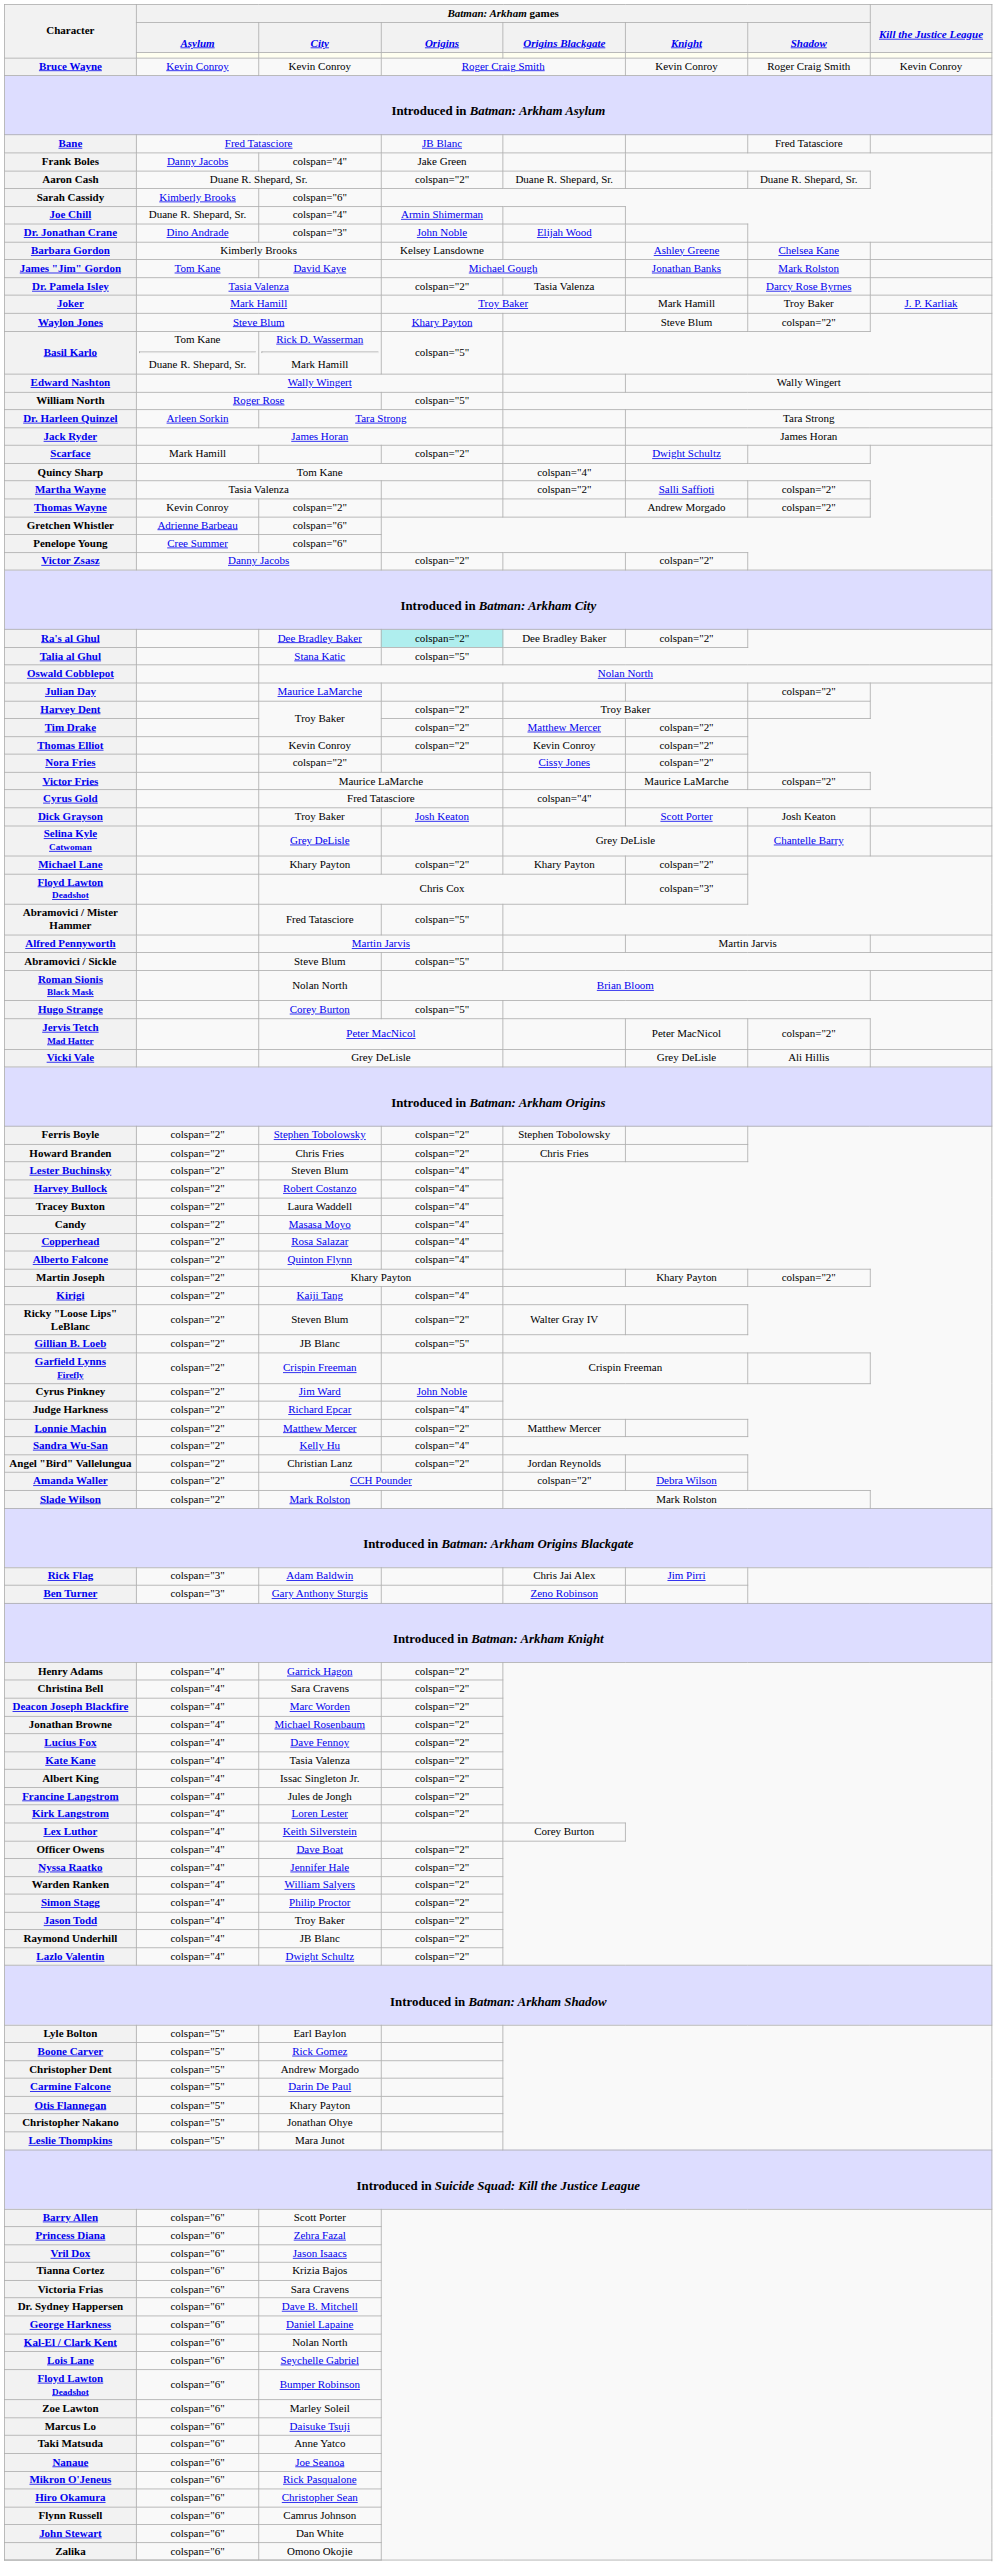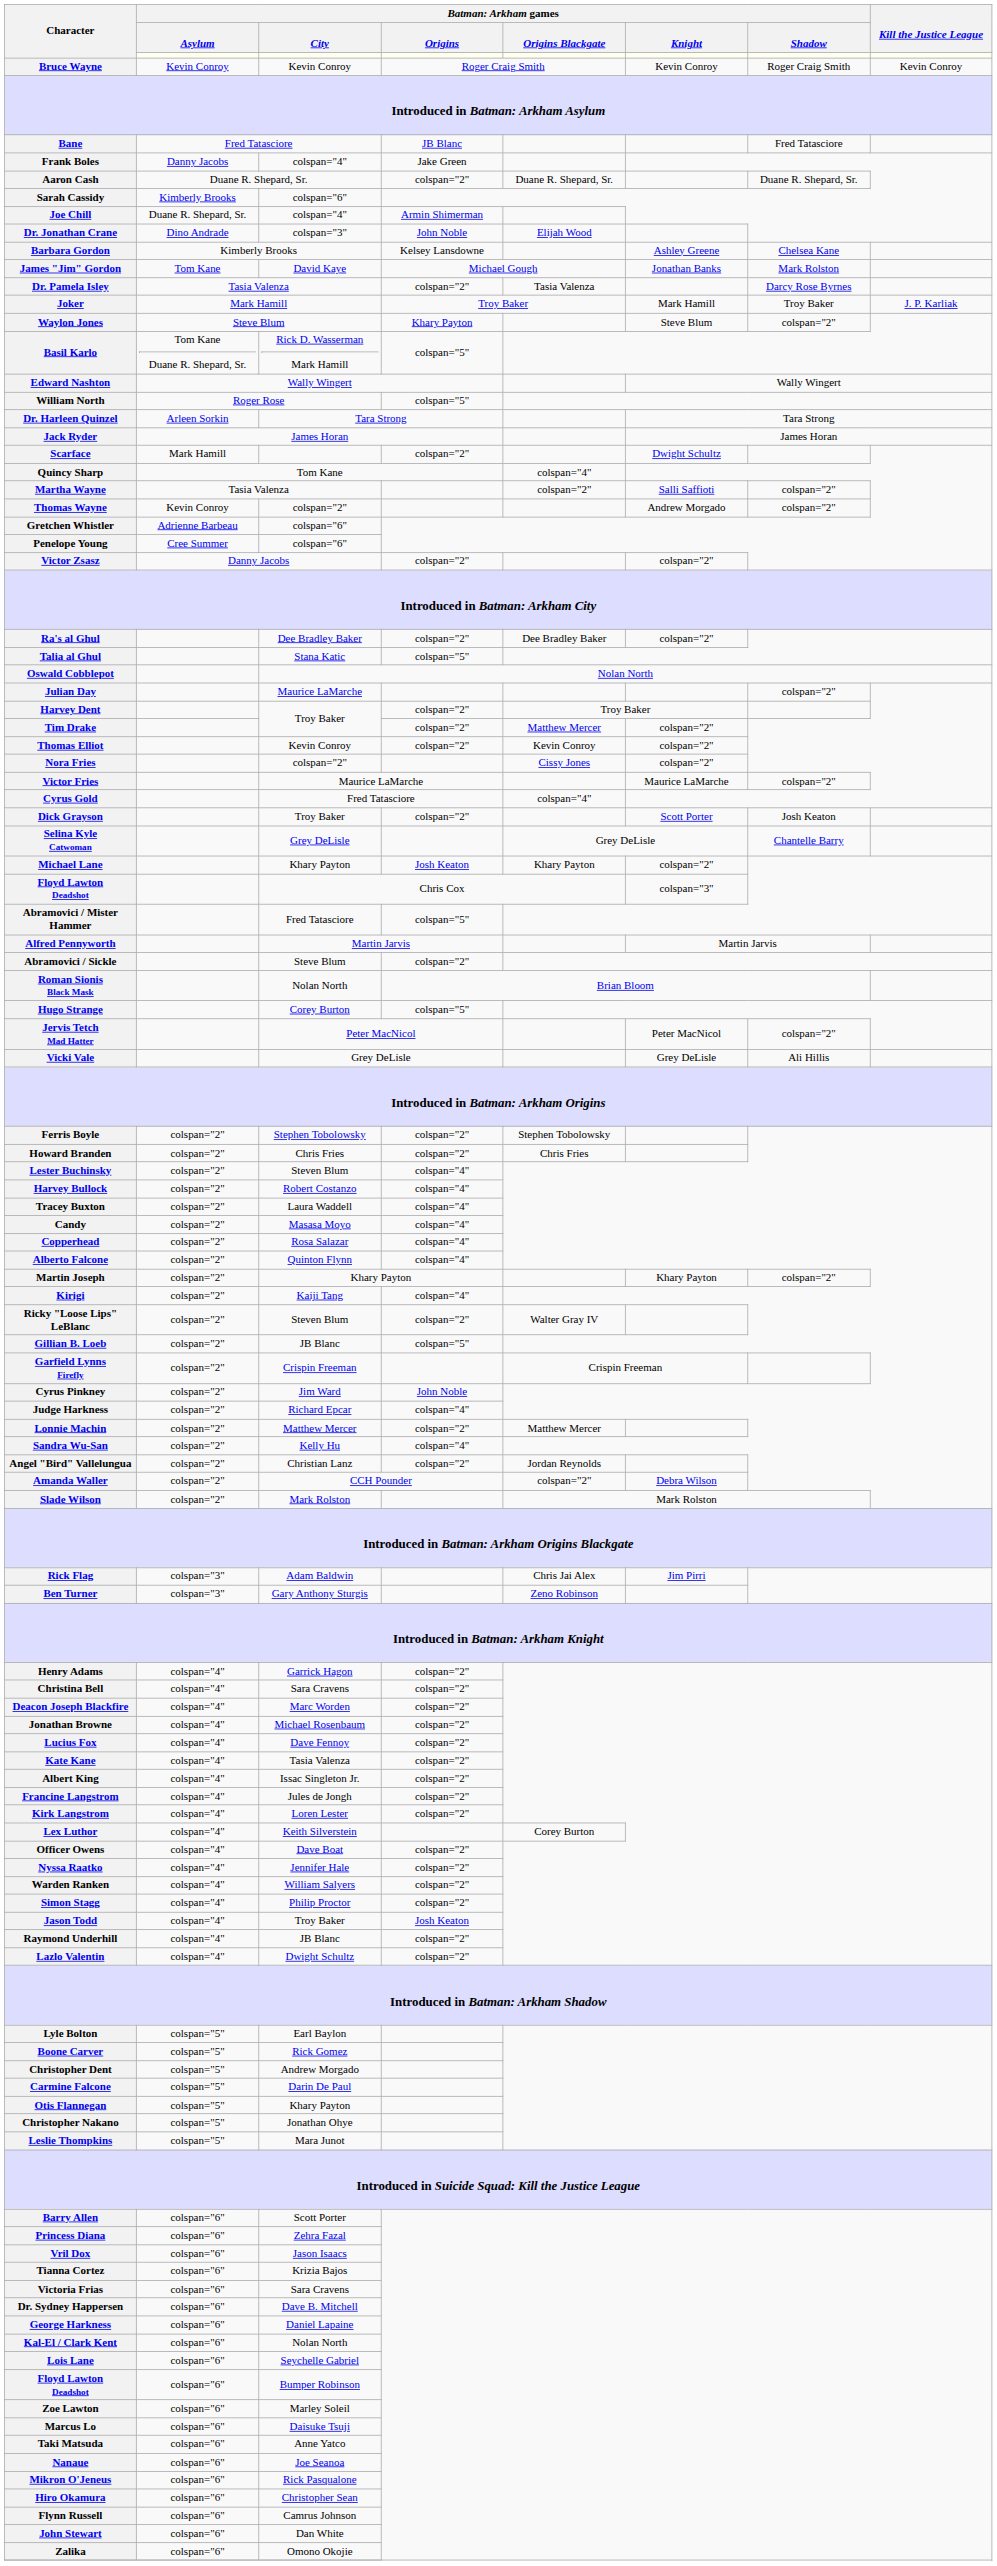(442, 638) paleturquoise background -> (442, 638) no background
(442, 816) Josh Keaton -> (442, 816) colspan="2"
(442, 865) colspan="2" -> (442, 865) Josh Keaton
(442, 961) colspan="5" -> (442, 961) colspan="2"
(442, 1920) colspan="2" -> (442, 1920) Josh Keaton
